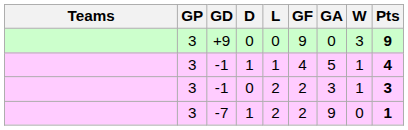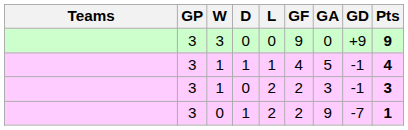columns swapped: (359, 16) <-> (222, 16)
